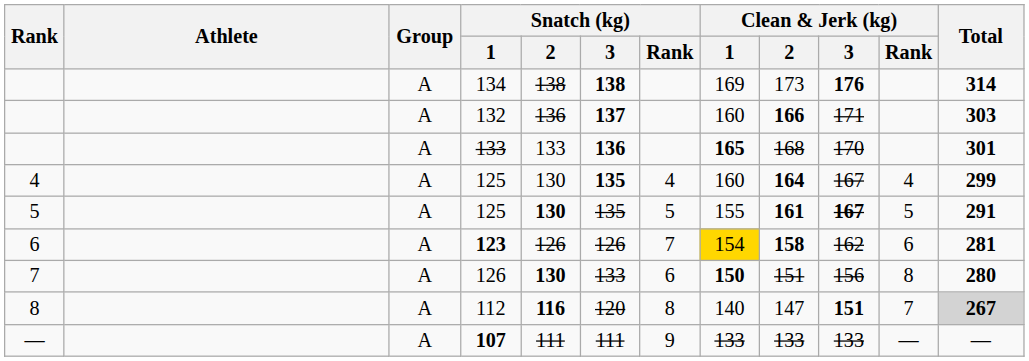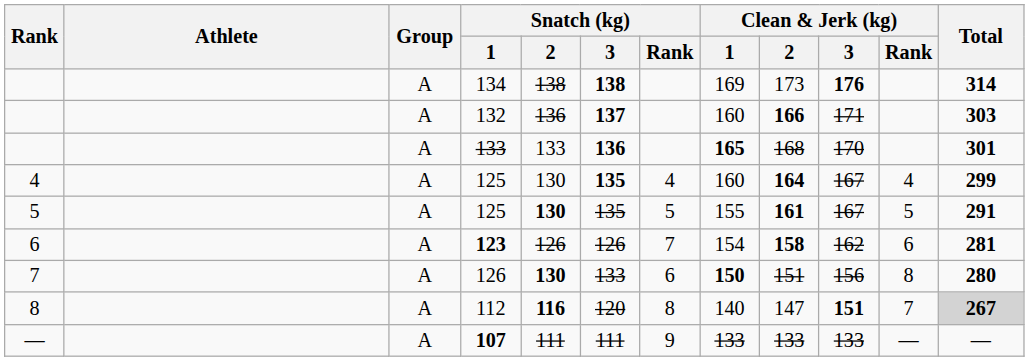(849, 212) bold -> (849, 212) normal
(730, 244) gold background -> (730, 244) no background
